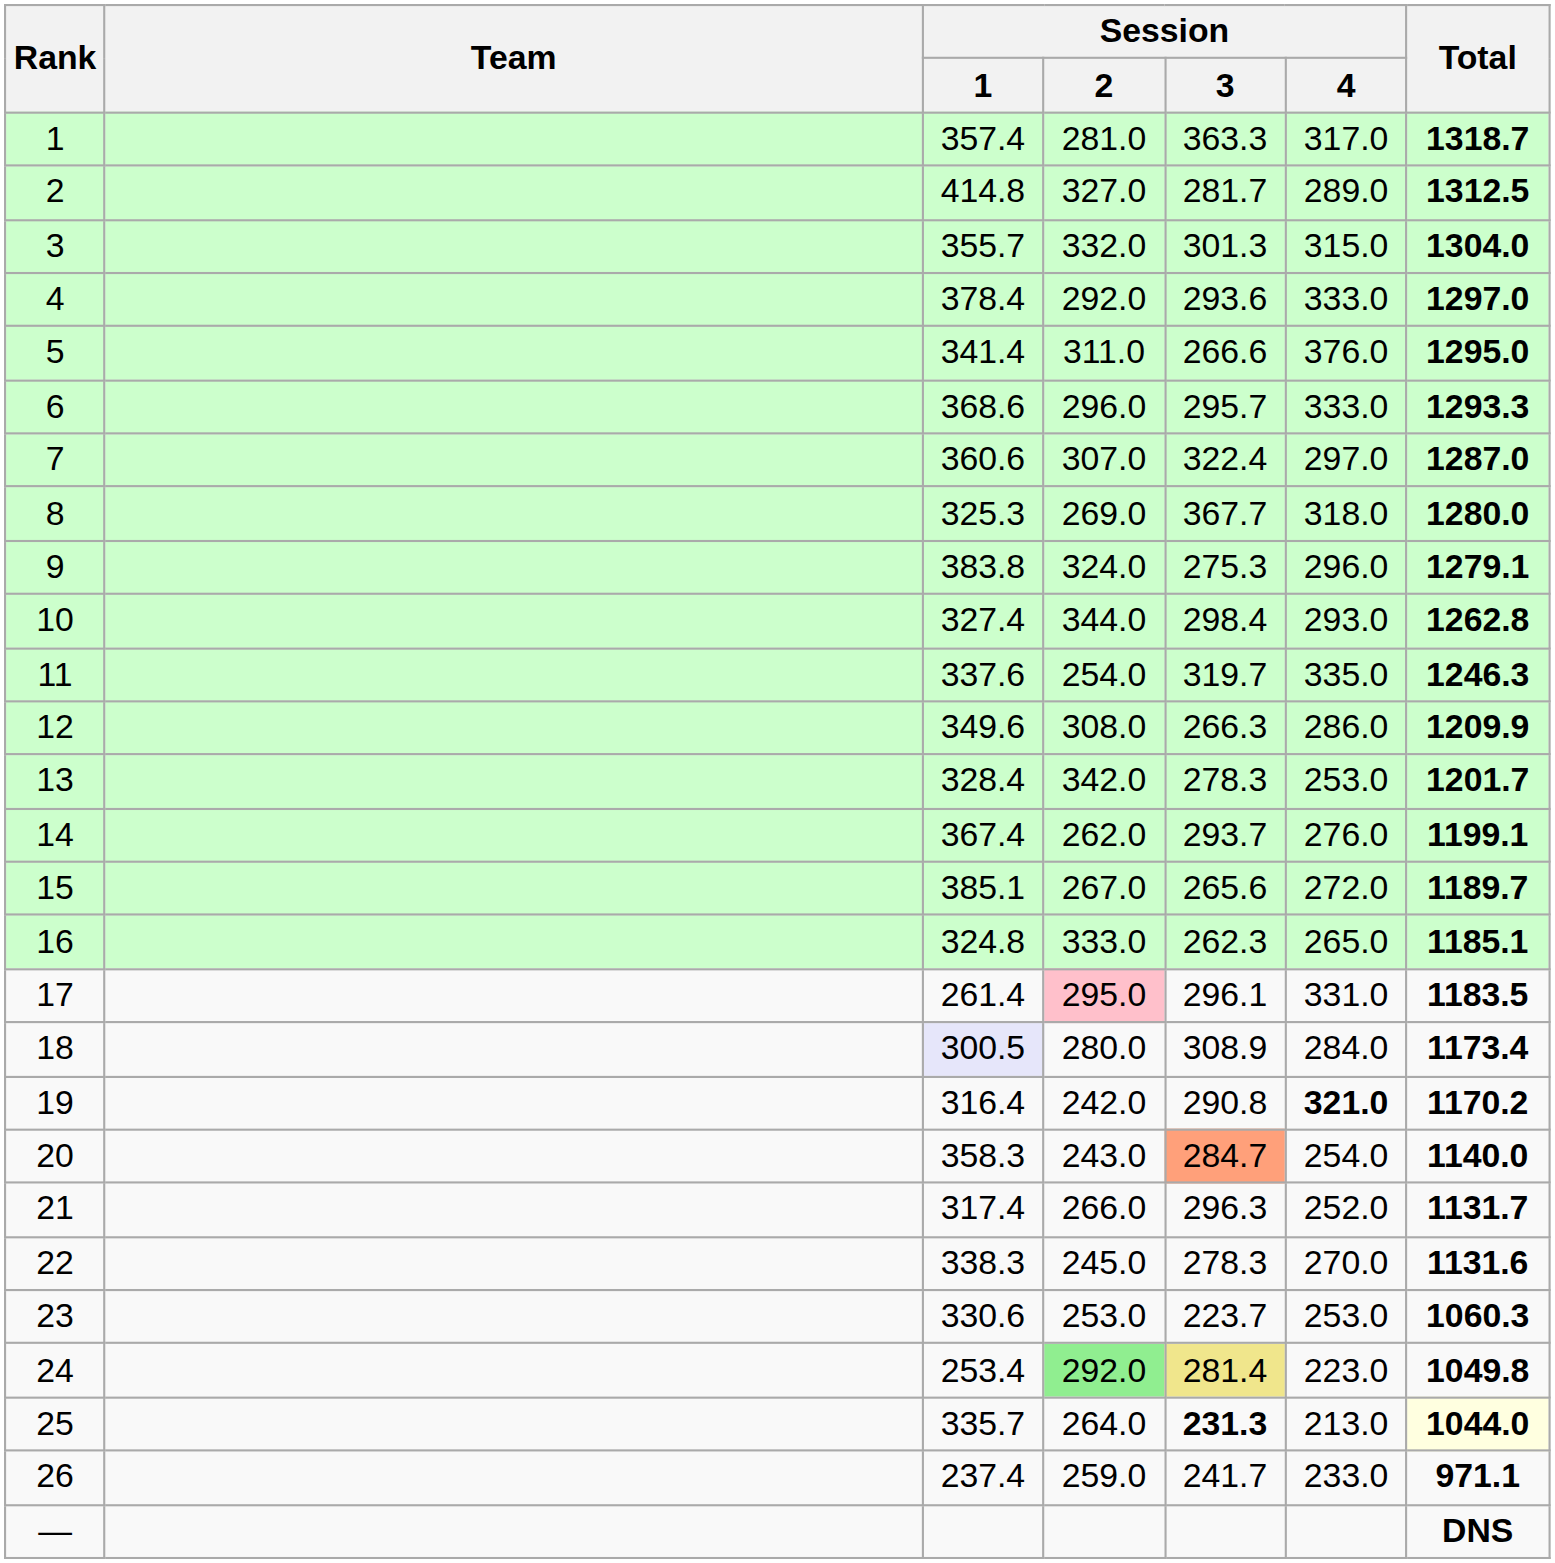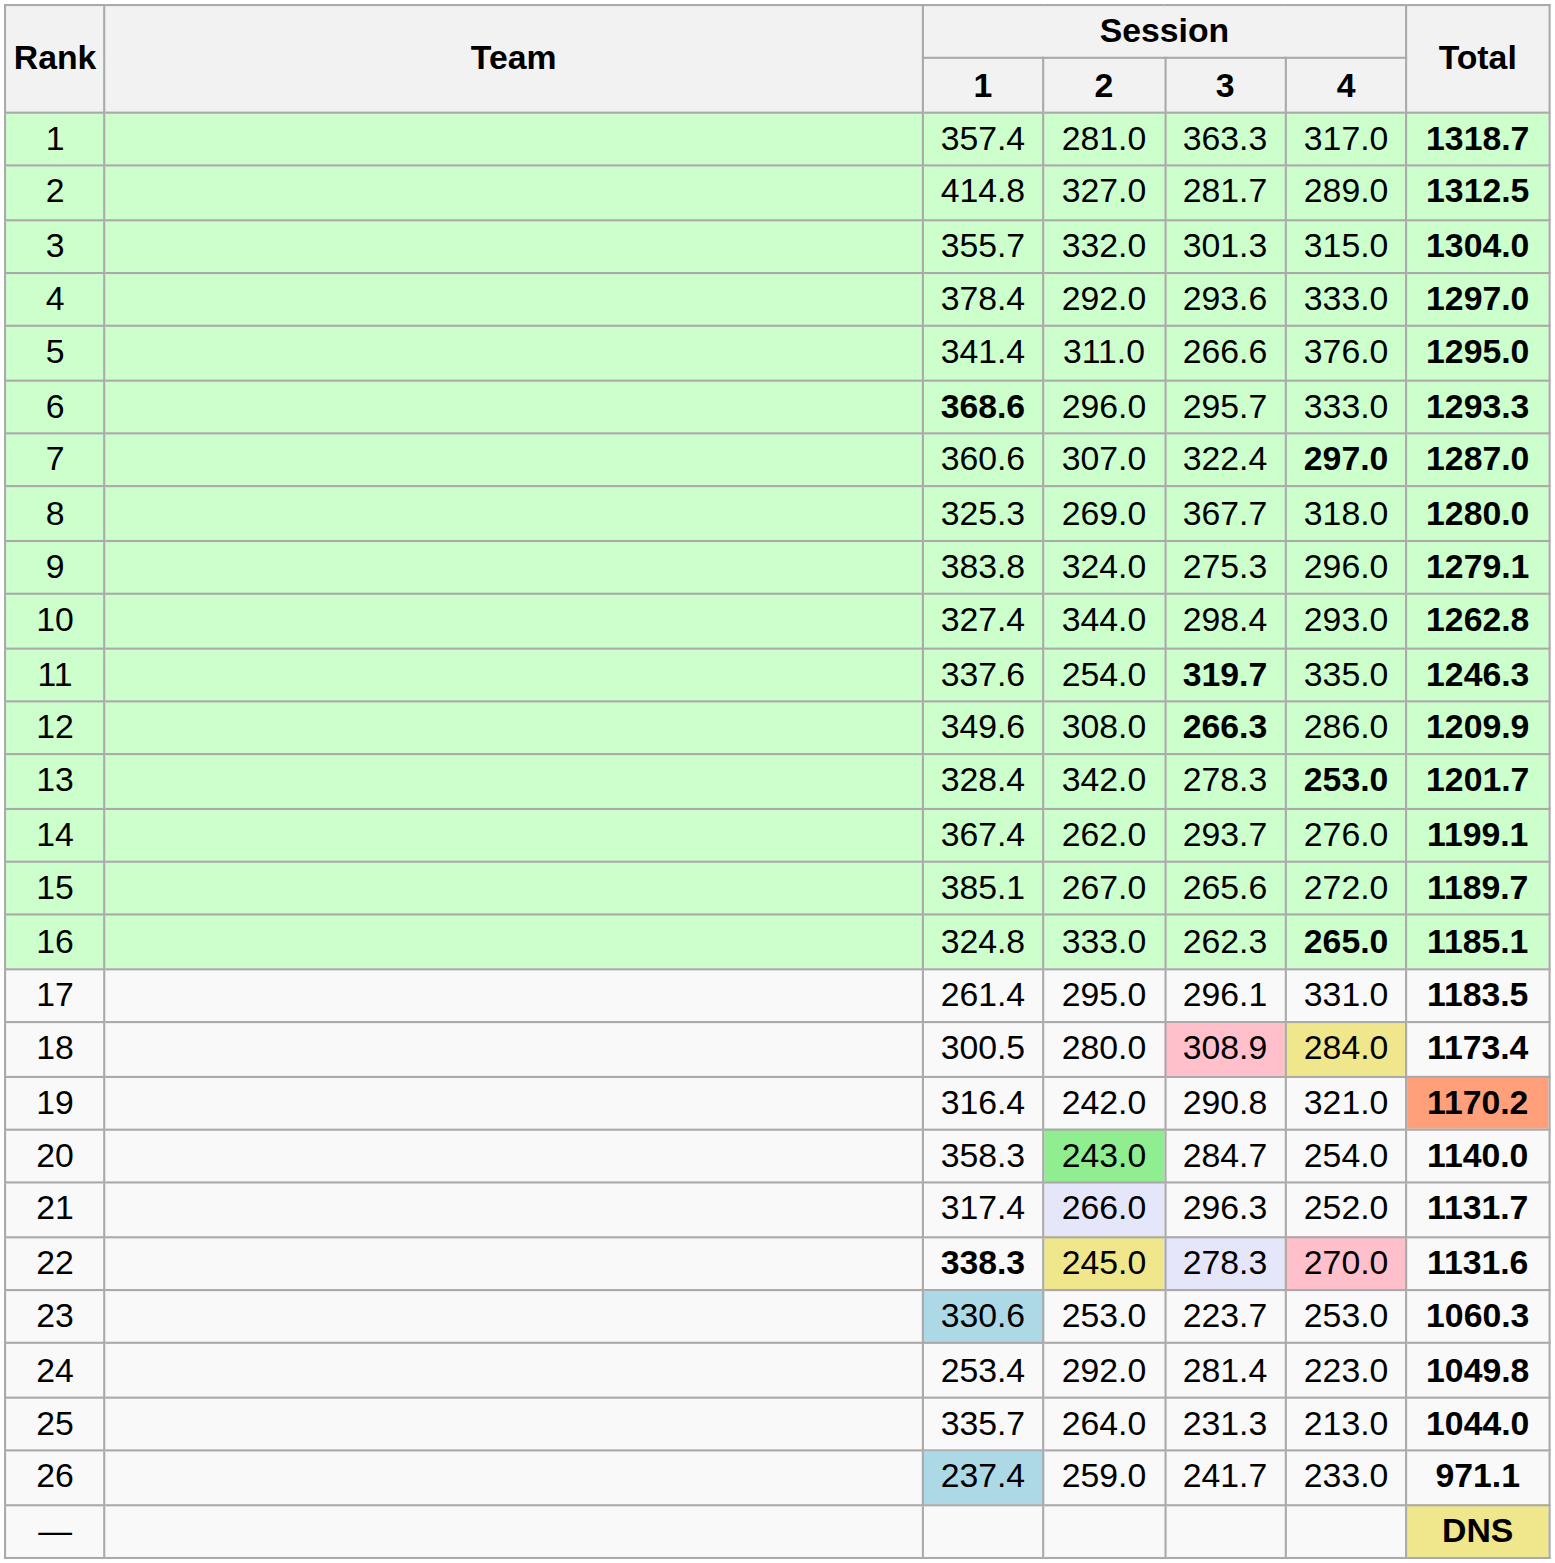(983, 406) normal -> (983, 406) bold
(1346, 459) normal -> (1346, 459) bold
(1225, 673) normal -> (1225, 673) bold
(1225, 727) normal -> (1225, 727) bold
(1346, 780) normal -> (1346, 780) bold
(1346, 941) normal -> (1346, 941) bold
(1104, 995) pink background -> (1104, 995) no background
(983, 1048) lavender background -> (983, 1048) no background
(1225, 1048) no background -> (1225, 1048) pink background
(1346, 1048) no background -> (1346, 1048) khaki background
(1346, 1102) bold -> (1346, 1102) normal
(1478, 1102) no background -> (1478, 1102) lightsalmon background
(1104, 1155) no background -> (1104, 1155) lightgreen background
(1225, 1155) lightsalmon background -> (1225, 1155) no background
(1104, 1209) no background -> (1104, 1209) lavender background
(983, 1262) normal -> (983, 1262) bold
(1104, 1262) no background -> (1104, 1262) khaki background
(1225, 1262) no background -> (1225, 1262) lavender background
(1346, 1262) no background -> (1346, 1262) pink background
(983, 1316) no background -> (983, 1316) lightblue background
(1104, 1369) lightgreen background -> (1104, 1369) no background
(1225, 1369) khaki background -> (1225, 1369) no background
(1225, 1423) bold -> (1225, 1423) normal
(1478, 1423) lightyellow background -> (1478, 1423) no background
(983, 1476) no background -> (983, 1476) lightblue background
(1478, 1530) no background -> (1478, 1530) khaki background
